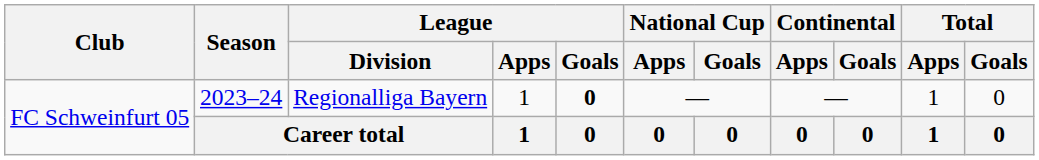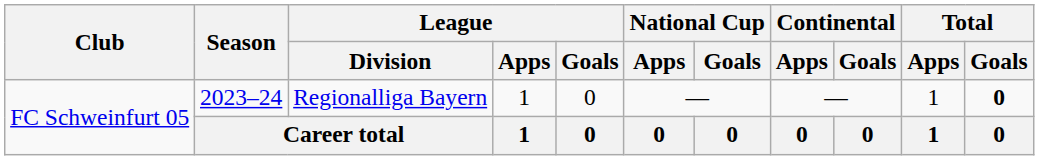(590, 97) bold -> (590, 97) normal
(999, 97) normal -> (999, 97) bold
